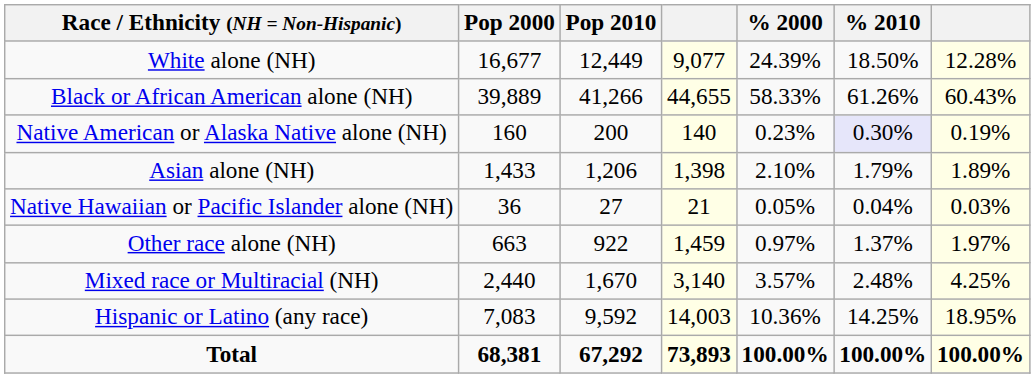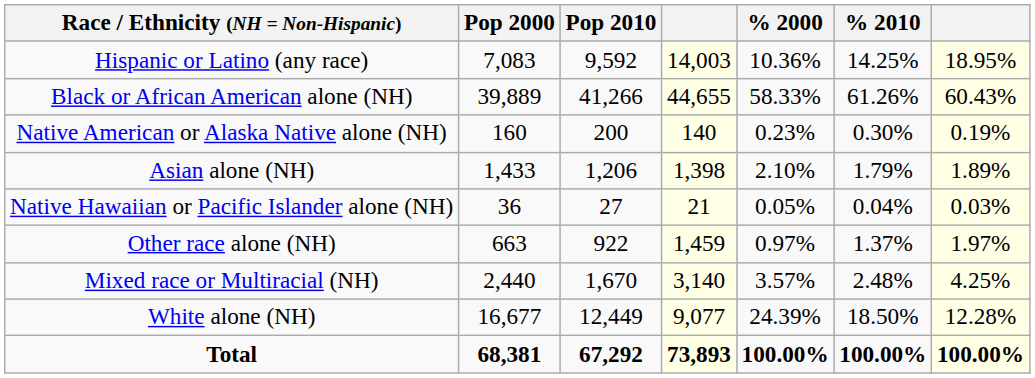rows swapped: (232, 59) <-> (232, 317)
(883, 133) lavender background -> (883, 133) no background
